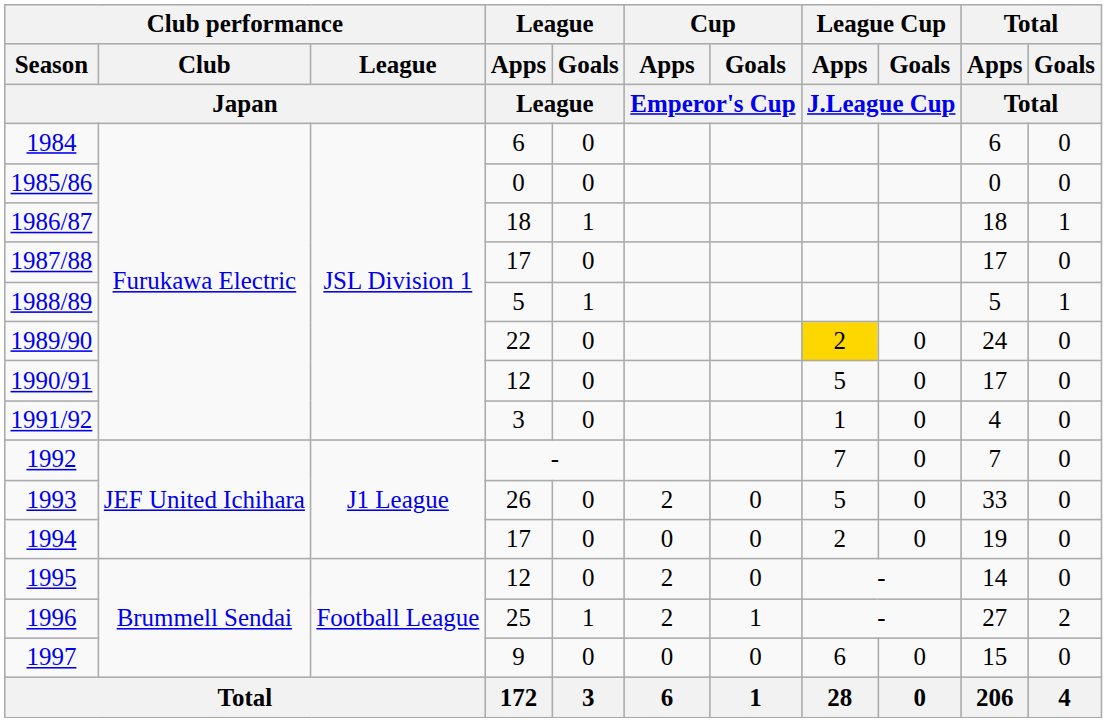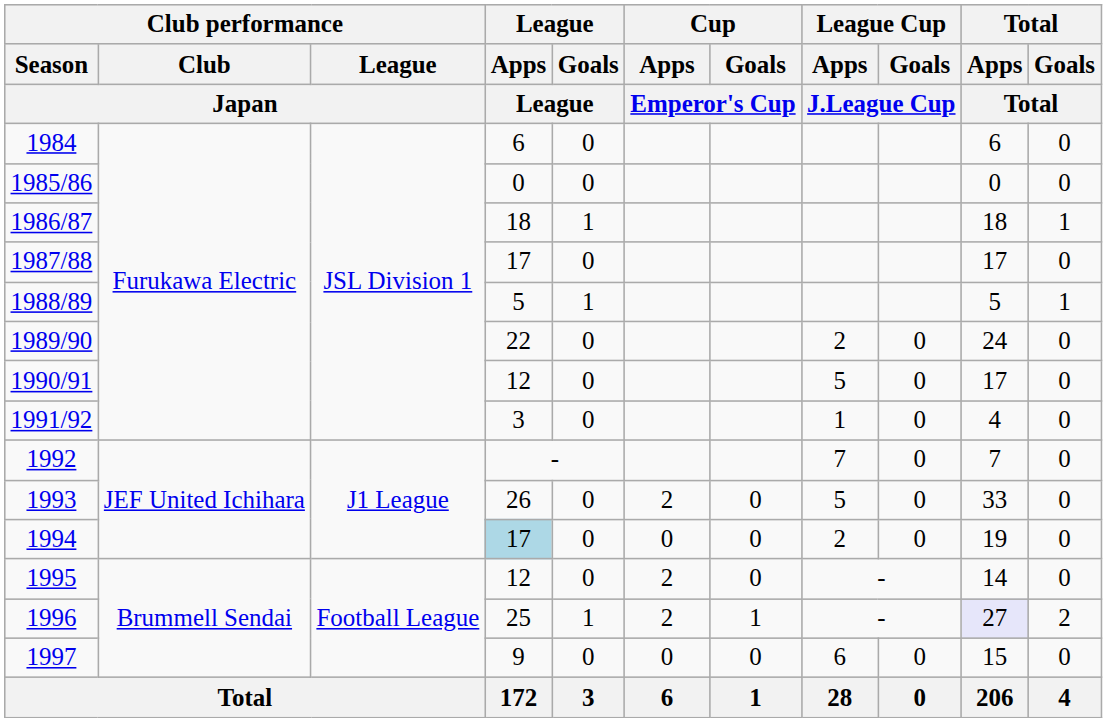(840, 340) gold background -> (840, 340) no background
(519, 538) no background -> (519, 538) lightblue background
(995, 618) no background -> (995, 618) lavender background
